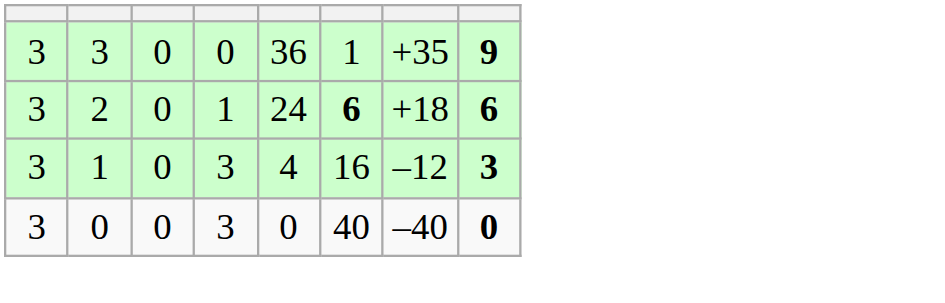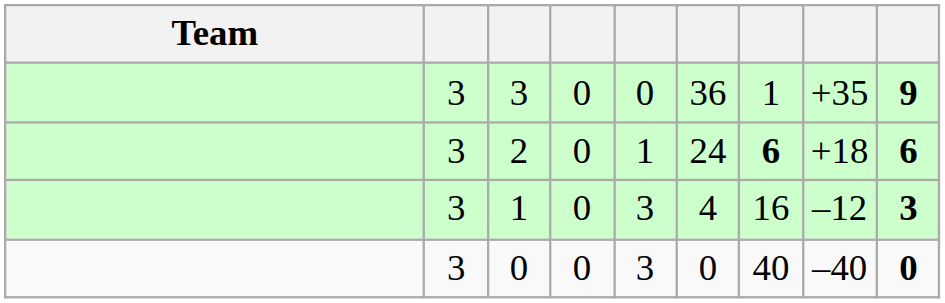+ column: (215, 33)
